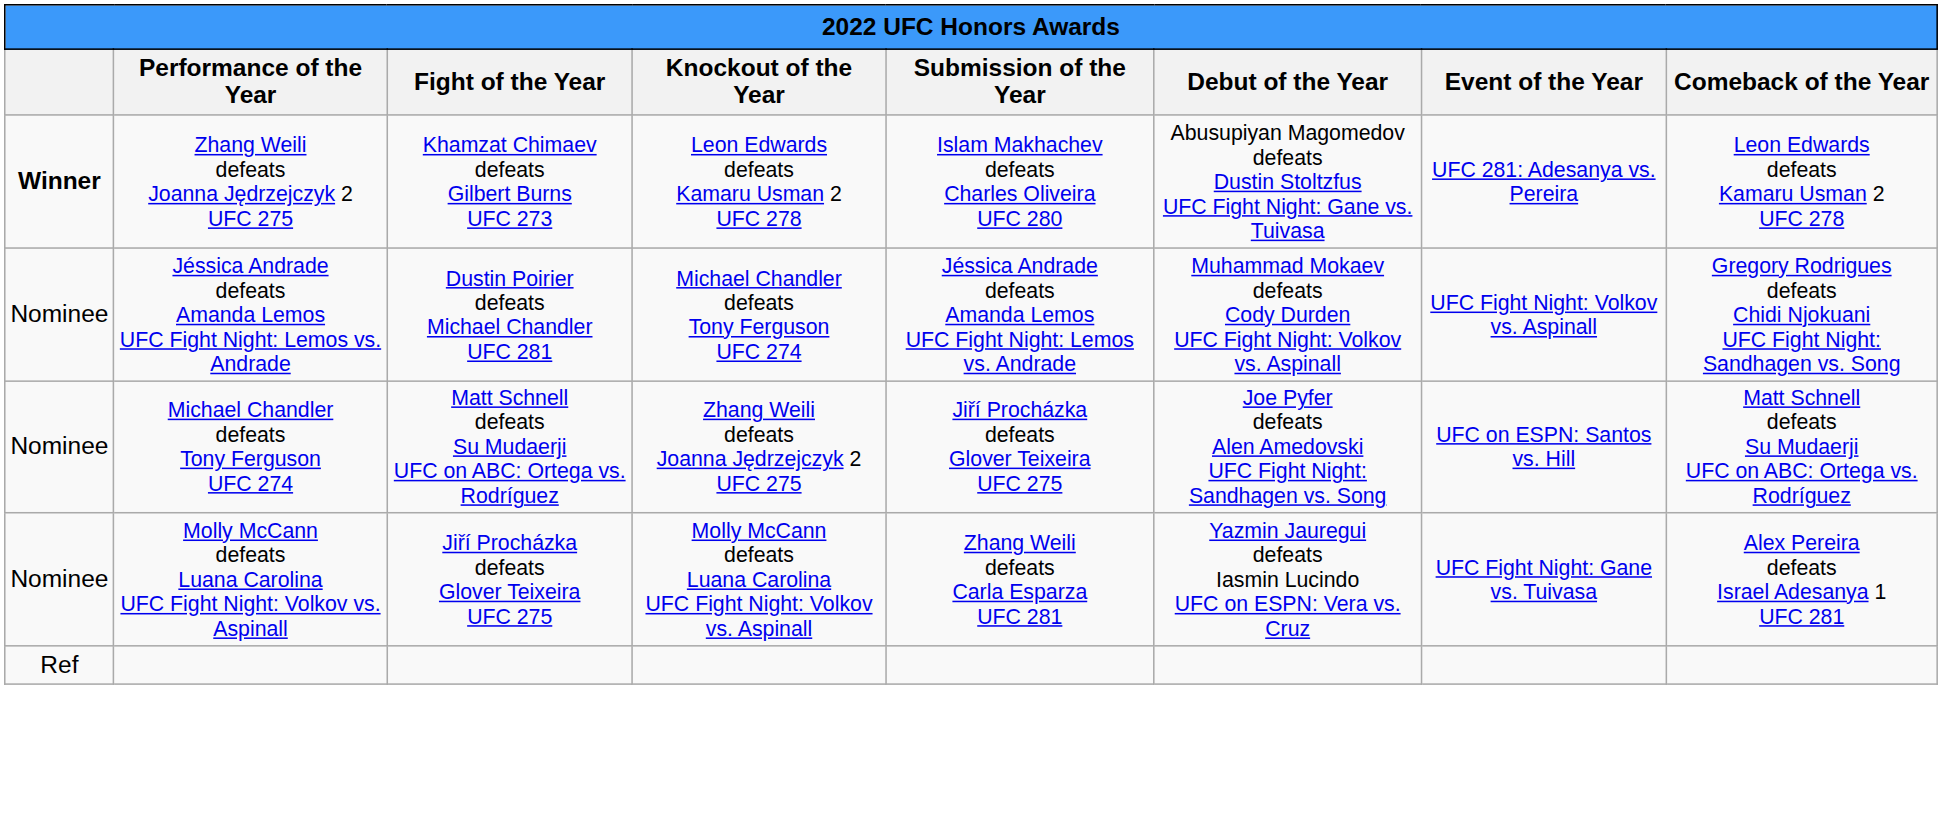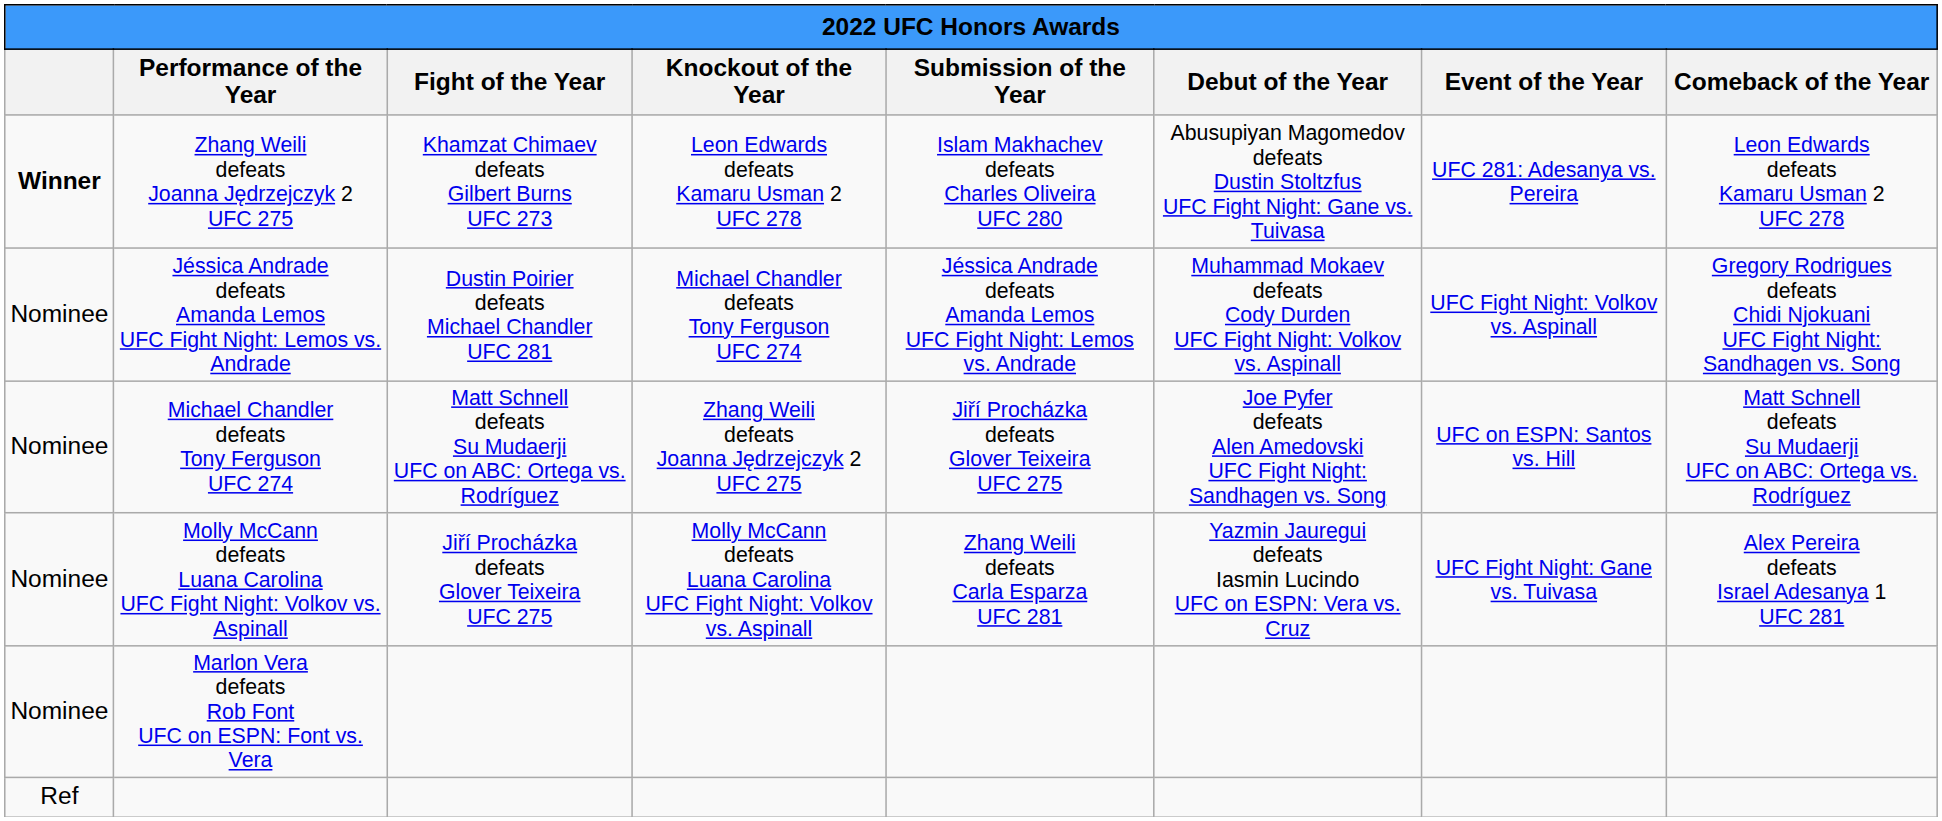+ row: (251, 711)
